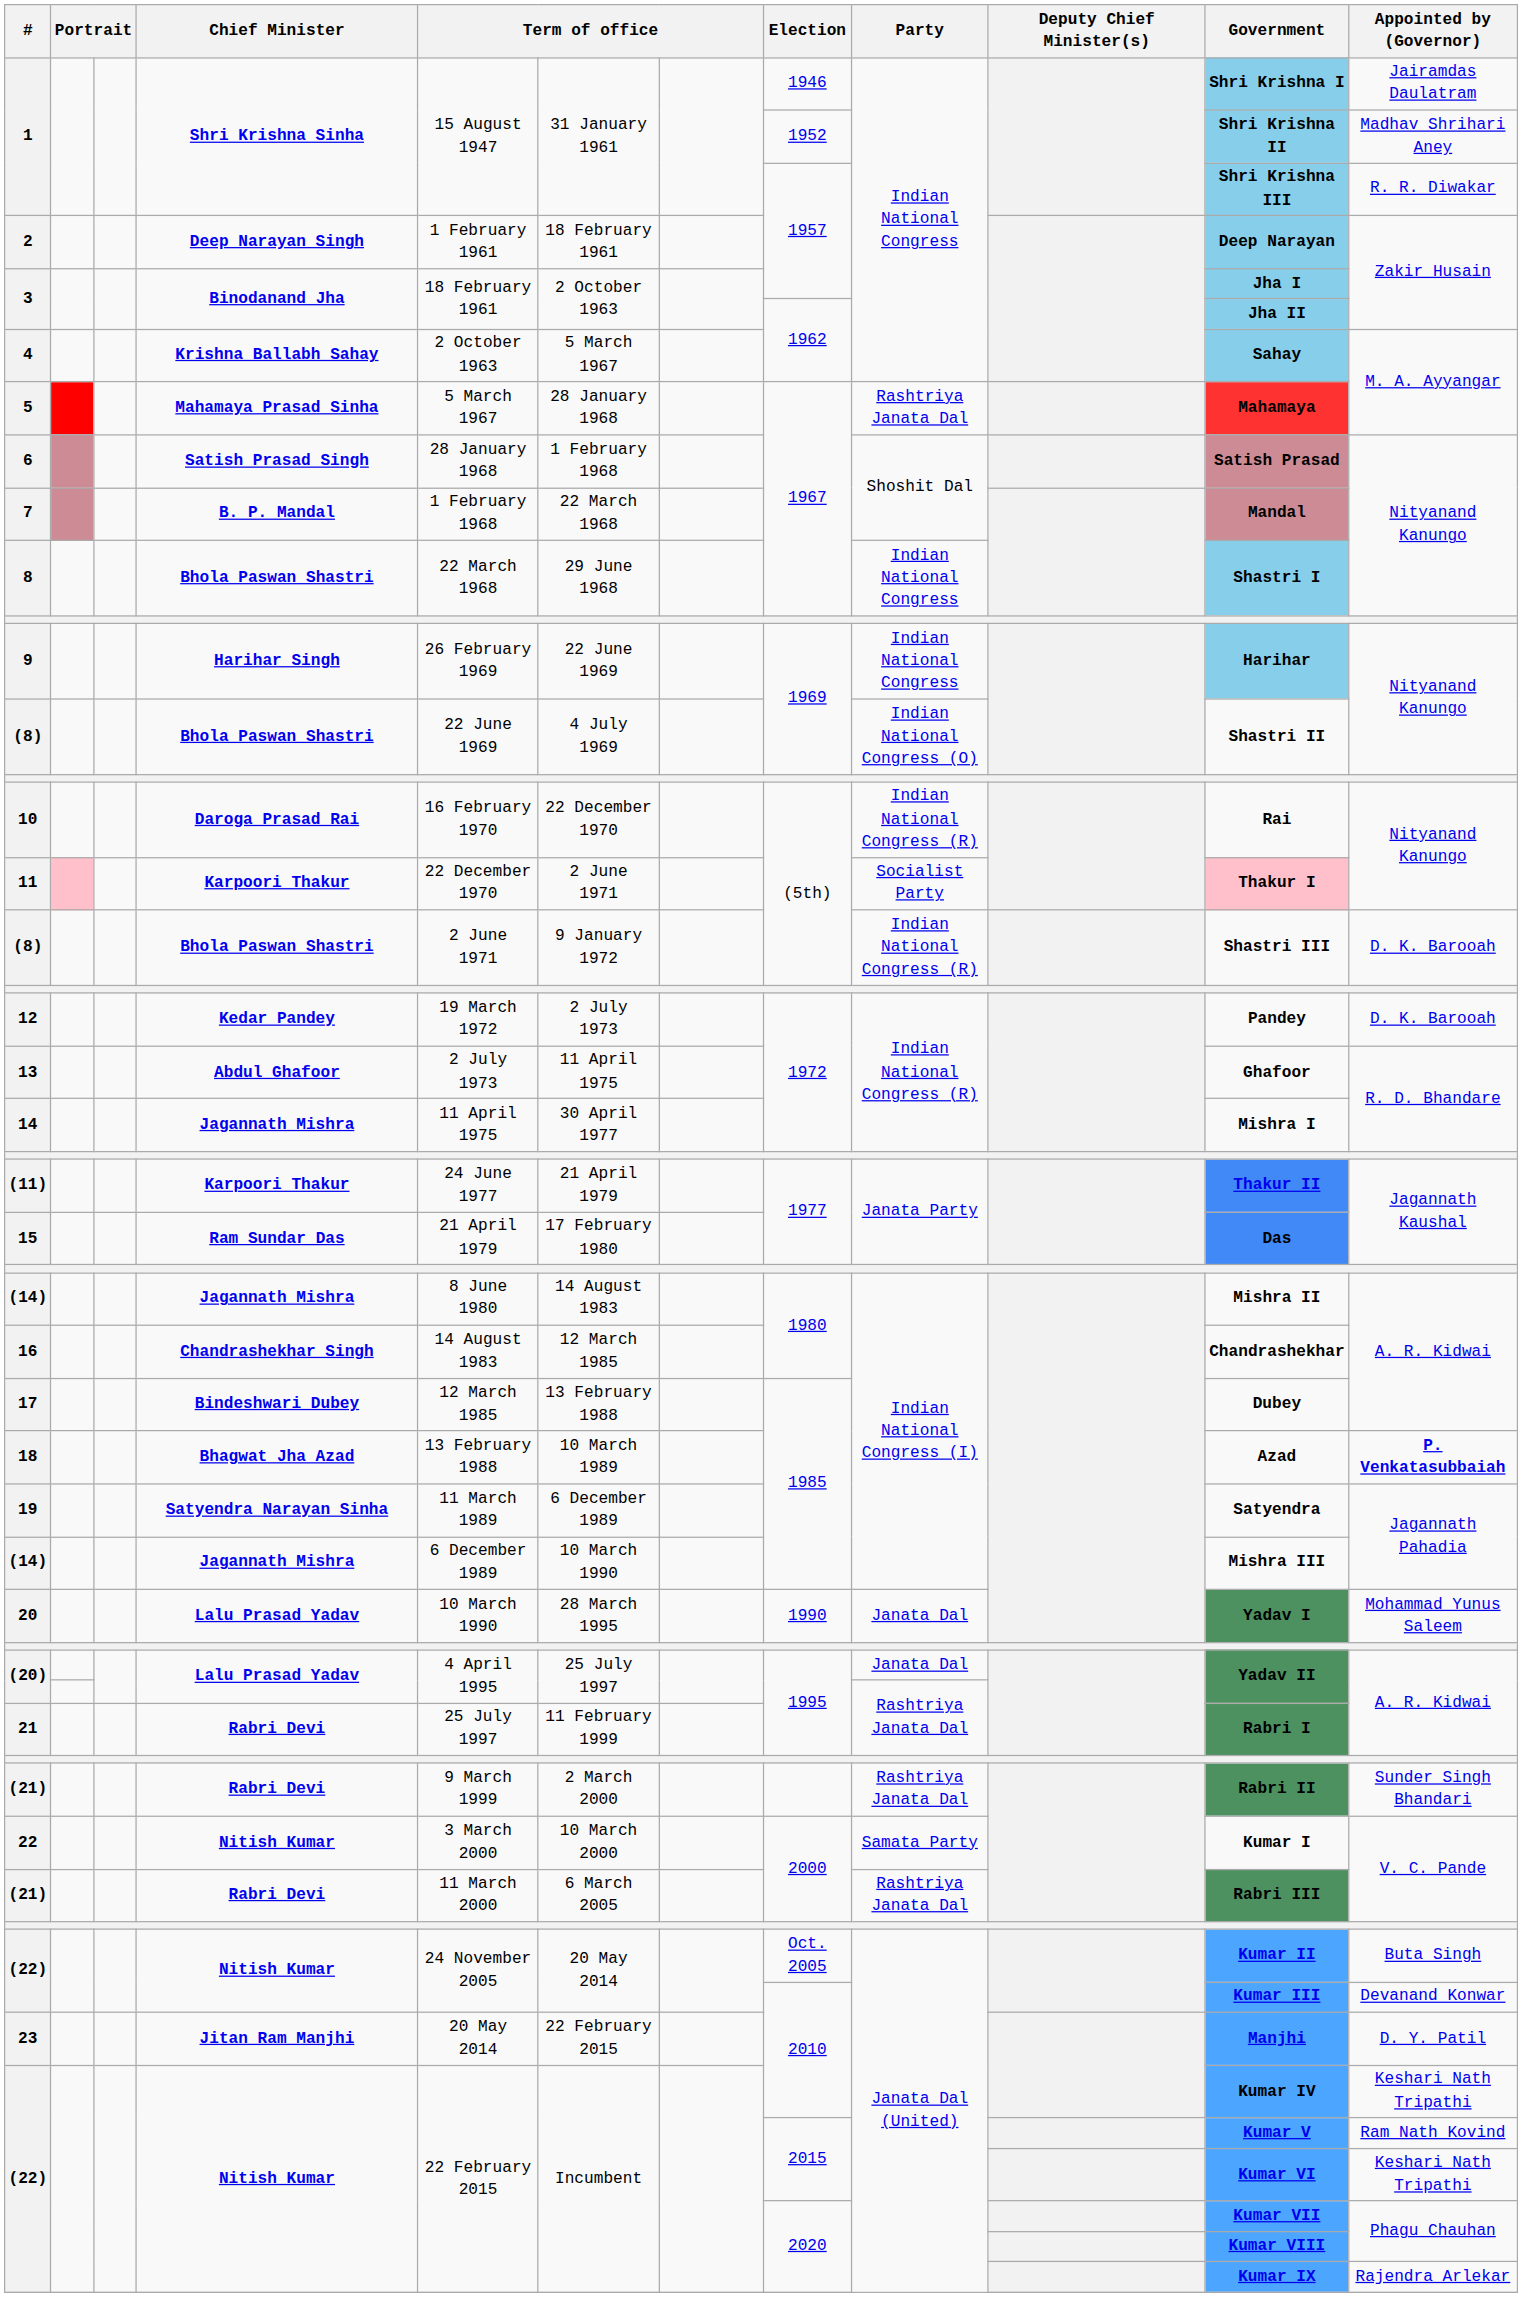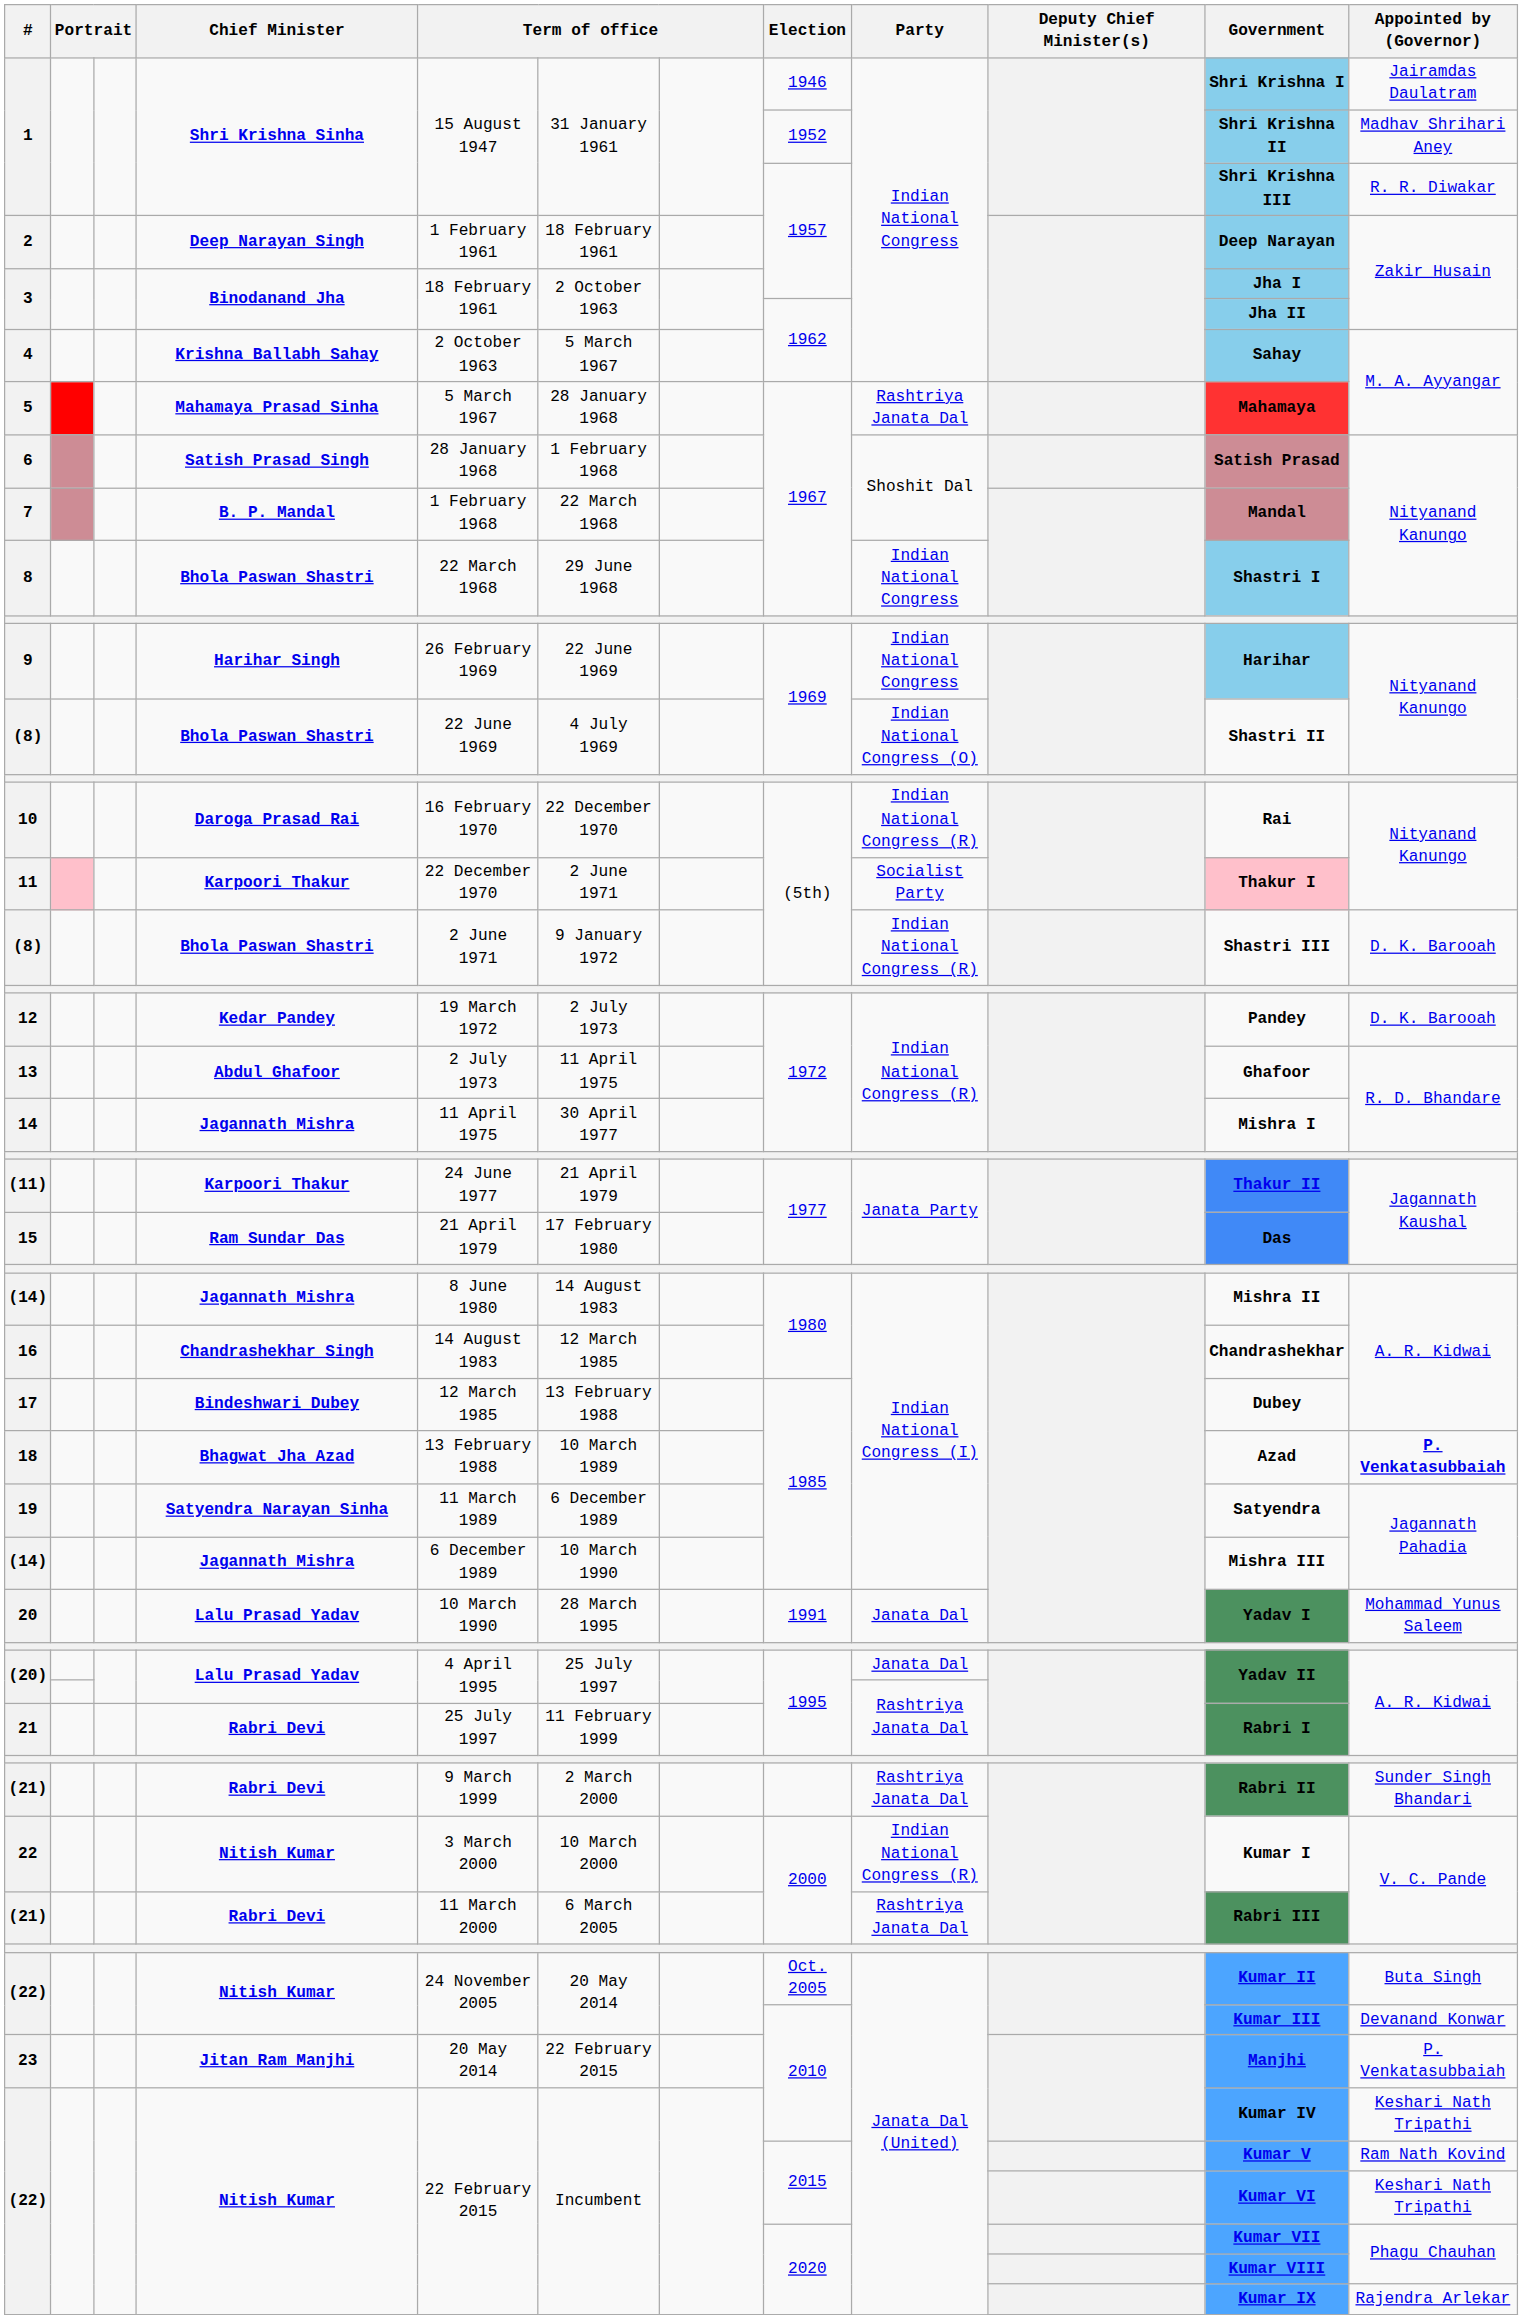(807, 1615) 1990 -> (807, 1615) 1991
(920, 1842) Samata Party -> (920, 1853) Indian National Congress (R)
(1433, 2038) D. Y. Patil -> (1433, 2061) P. Venkatasubbaiah
